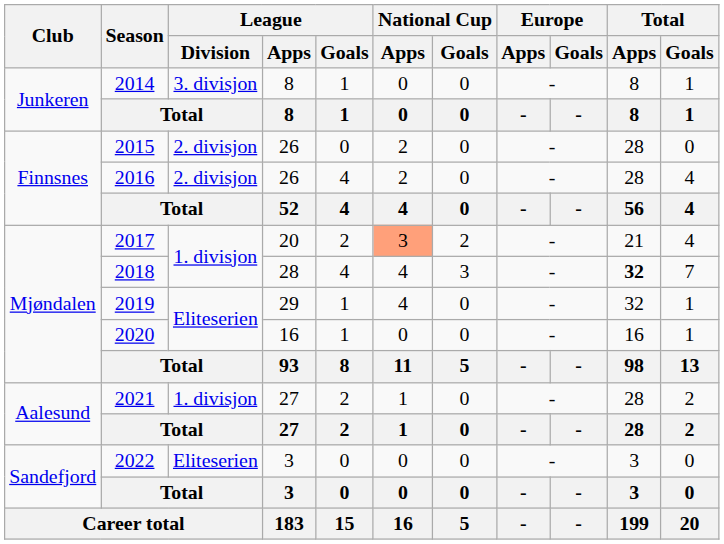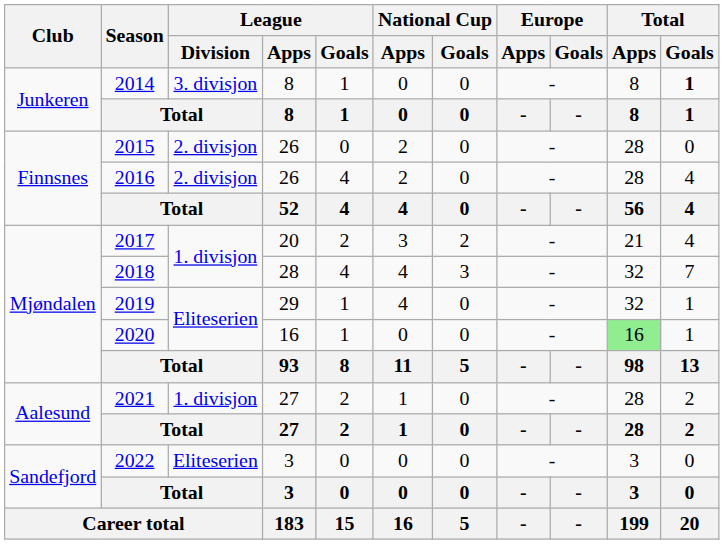(690, 83) normal -> (690, 83) bold
(403, 240) lightsalmon background -> (403, 240) no background
(634, 271) bold -> (634, 271) normal
(634, 334) no background -> (634, 334) lightgreen background
